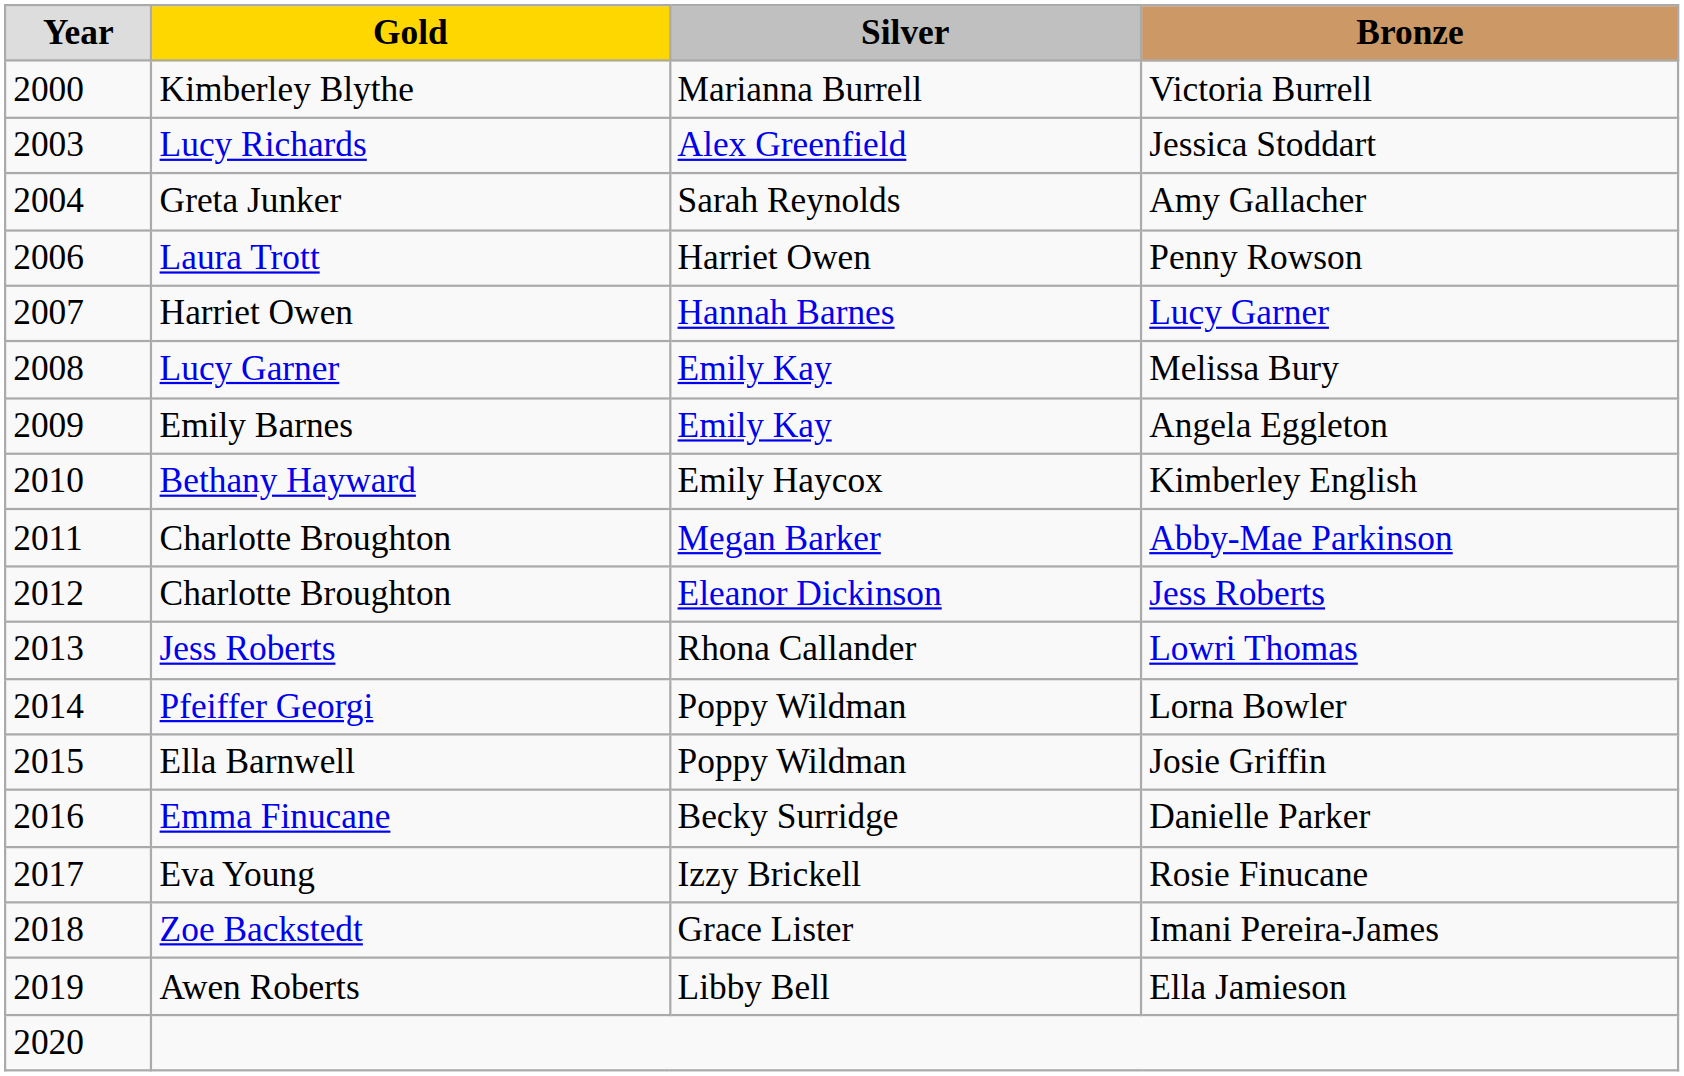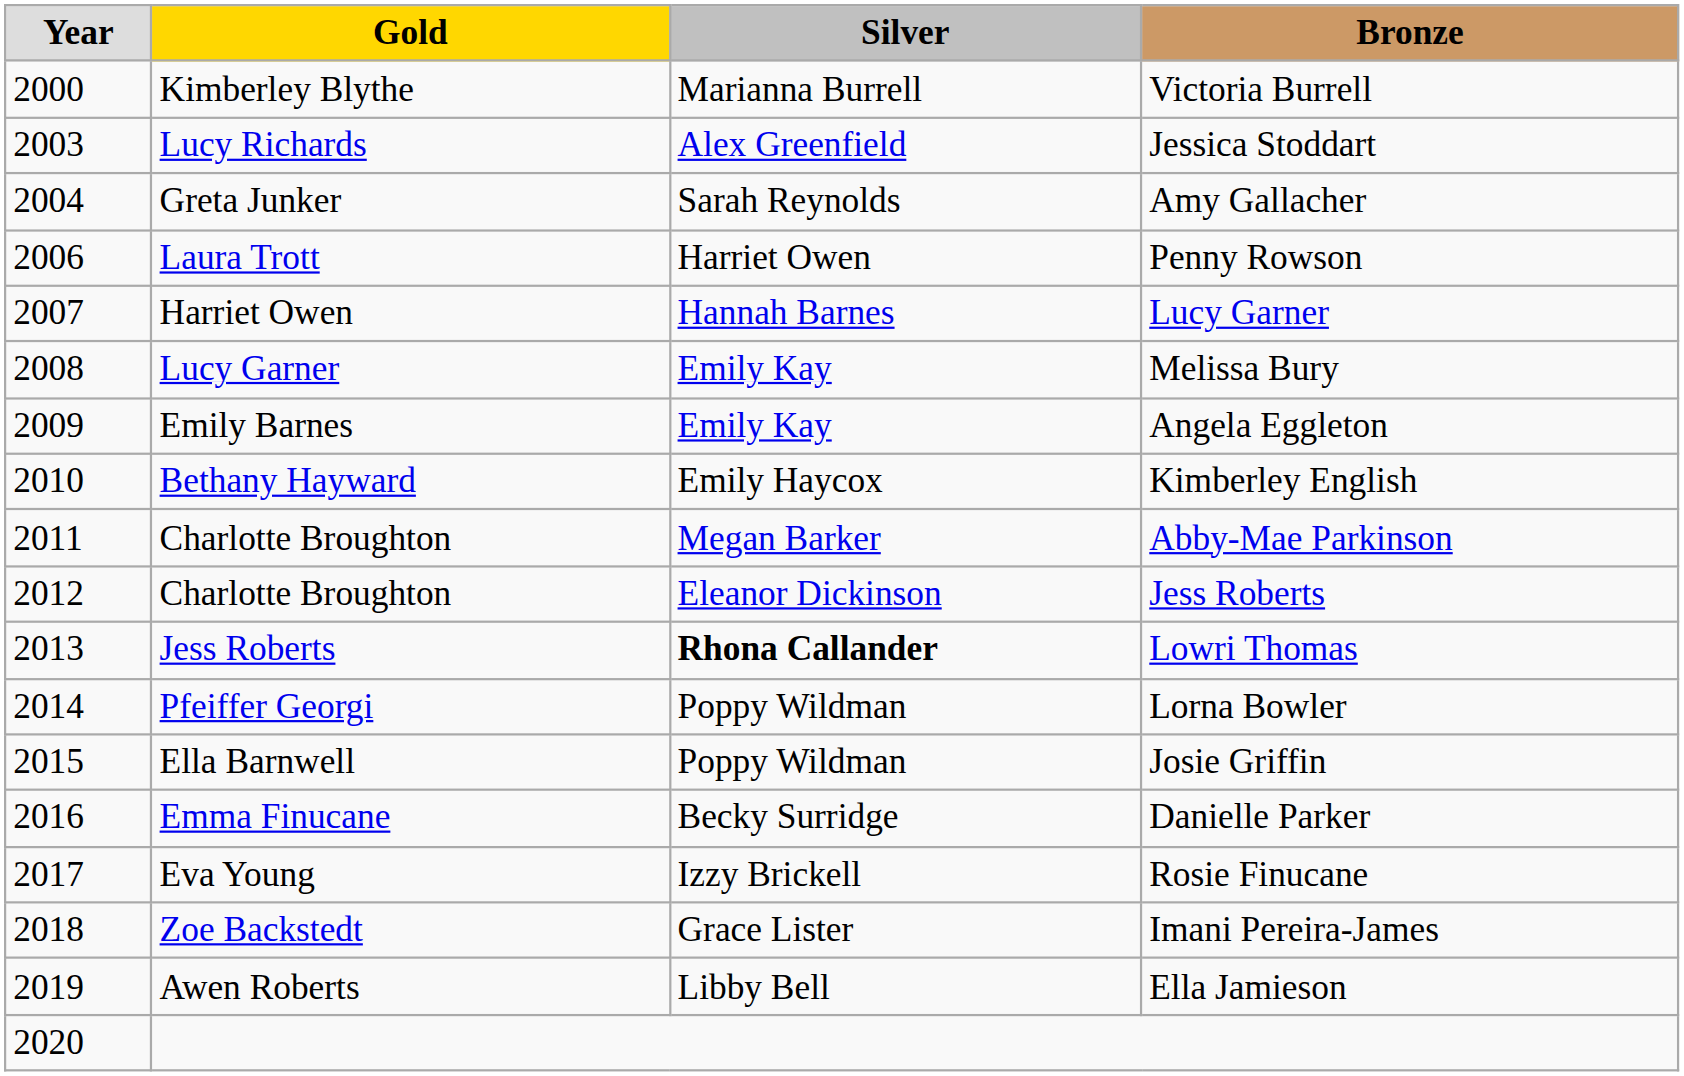(797, 649) normal -> (808, 649) bold
